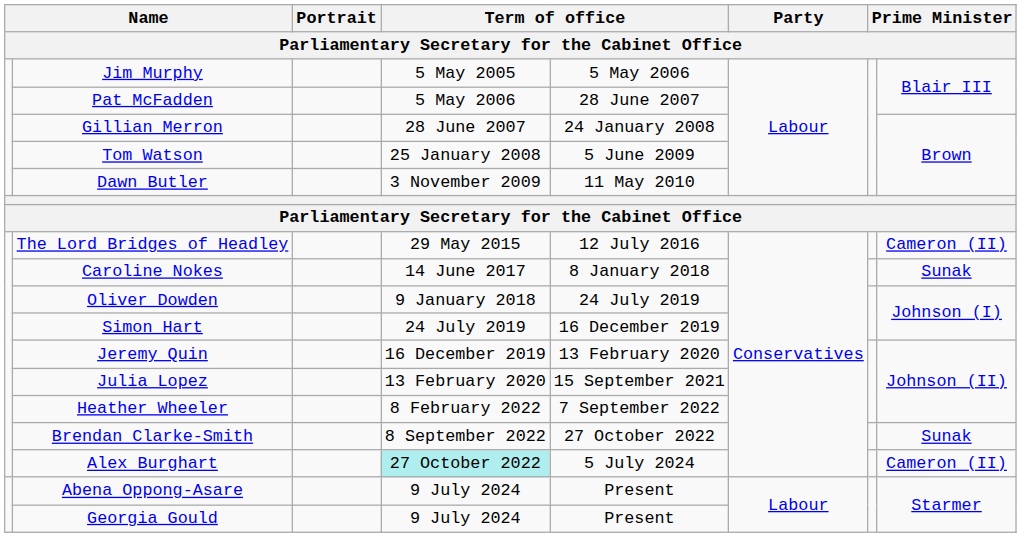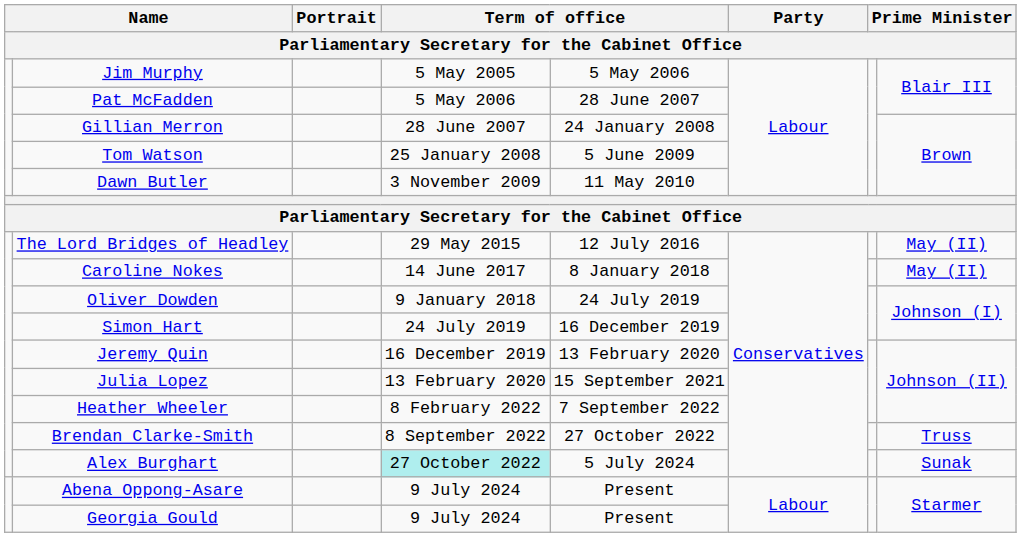(947, 245) Cameron (II) -> (947, 245) May (II)
(947, 272) Sunak -> (947, 272) May (II)
(947, 436) Sunak -> (947, 436) Truss
(947, 464) Cameron (II) -> (947, 464) Sunak
